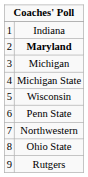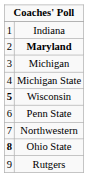(9, 97) normal -> (9, 97) bold
(9, 147) normal -> (9, 147) bold
